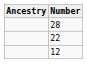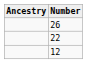(55, 25) 28 -> (55, 25) 26
